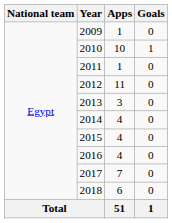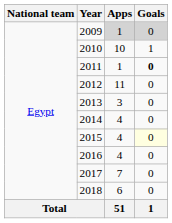(120, 31) no background -> (120, 31) lightgrey background
(151, 31) no background -> (151, 31) lightgrey background
(151, 66) normal -> (151, 66) bold
(151, 137) no background -> (151, 137) lightyellow background
